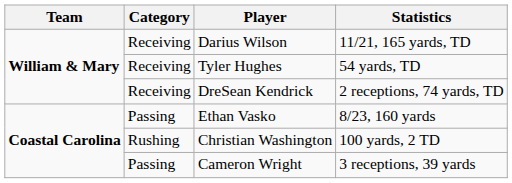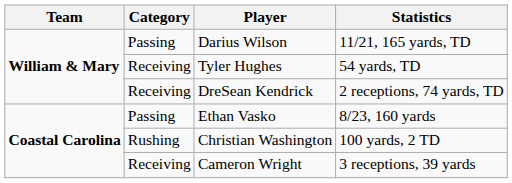(159, 41) Receiving -> (152, 41) Passing
(152, 165) Passing -> (159, 165) Receiving
